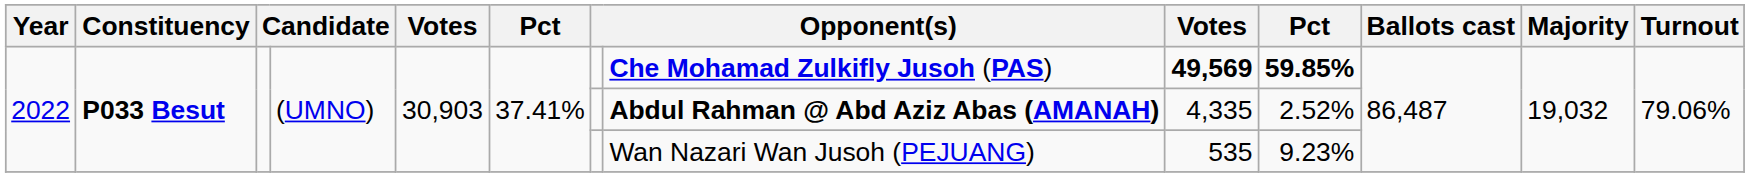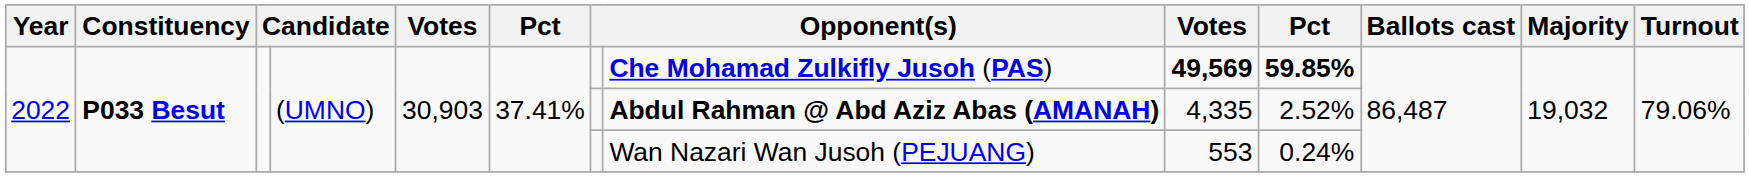(1230, 151) 535 -> (1230, 151) 553
(1317, 151) 9.23% -> (1317, 151) 0.24%
